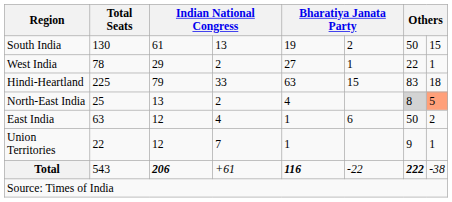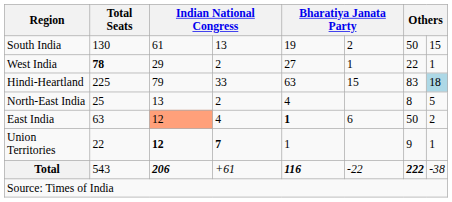(98, 63) normal -> (98, 63) bold
(435, 82) no background -> (435, 82) lightblue background
(409, 100) lightgrey background -> (409, 100) no background
(432, 100) lightsalmon background -> (432, 100) no background
(158, 119) no background -> (158, 119) lightsalmon background
(287, 119) normal -> (287, 119) bold
(158, 144) normal -> (158, 144) bold
(218, 144) normal -> (218, 144) bold
